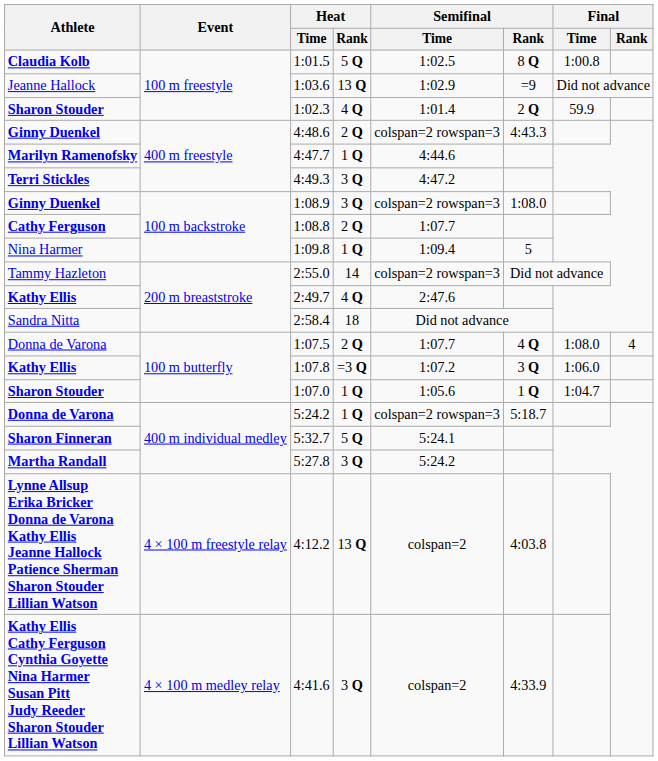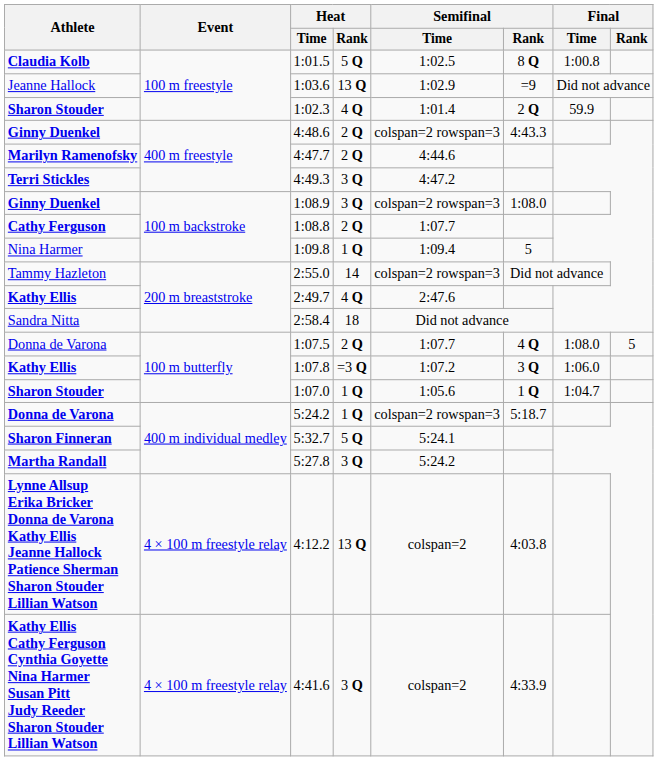(352, 156) 1 Q -> (352, 156) 2 Q
(632, 344) 4 -> (632, 344) 5
(212, 685) 4 × 100 m medley relay -> (215, 685) 4 × 100 m freestyle relay
